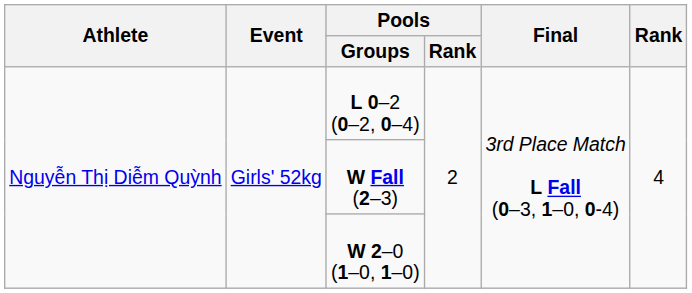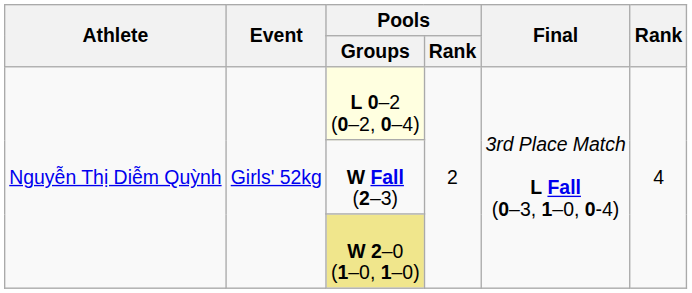(375, 114) no background -> (375, 114) lightyellow background
(375, 262) no background -> (375, 262) khaki background
